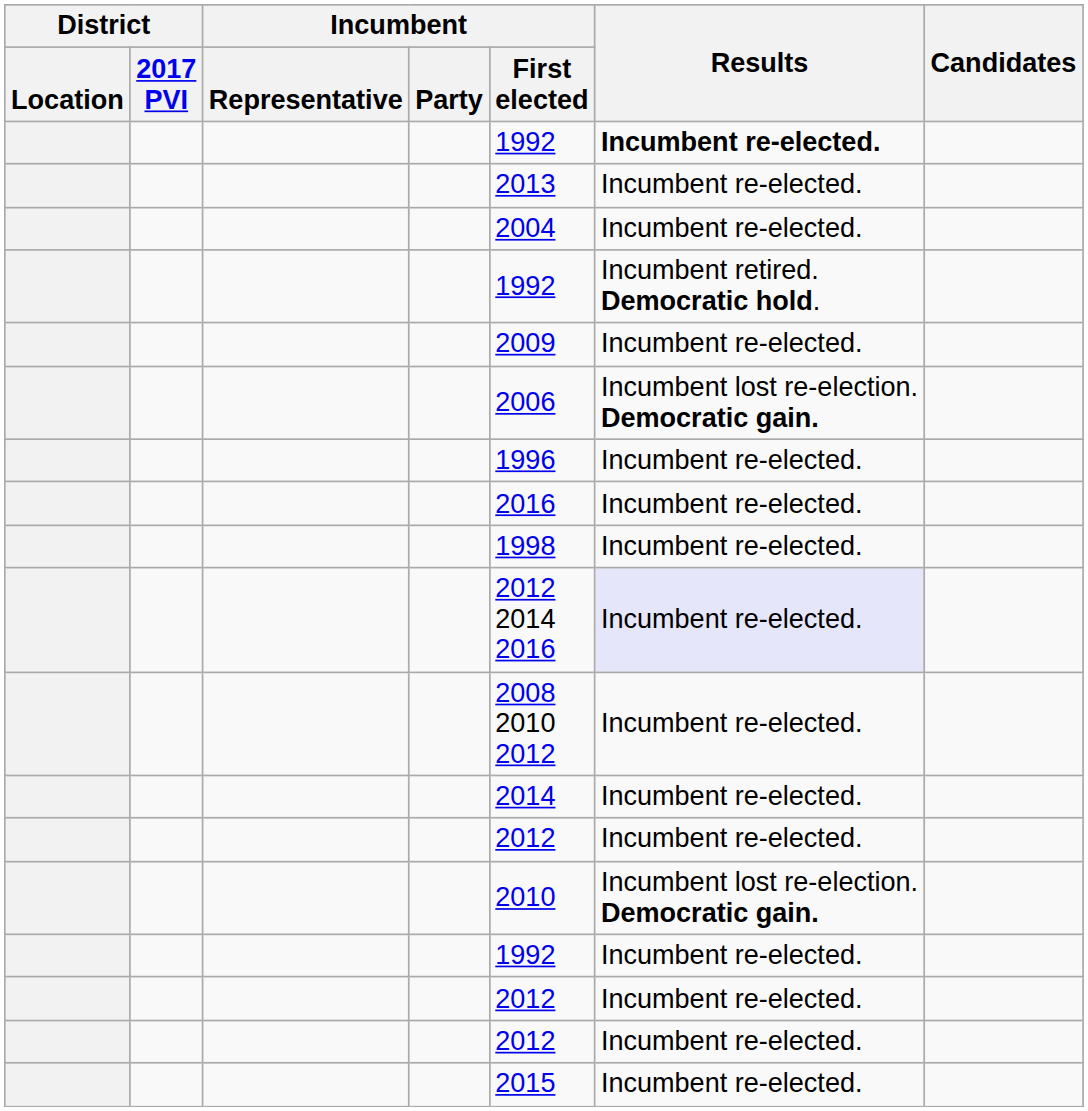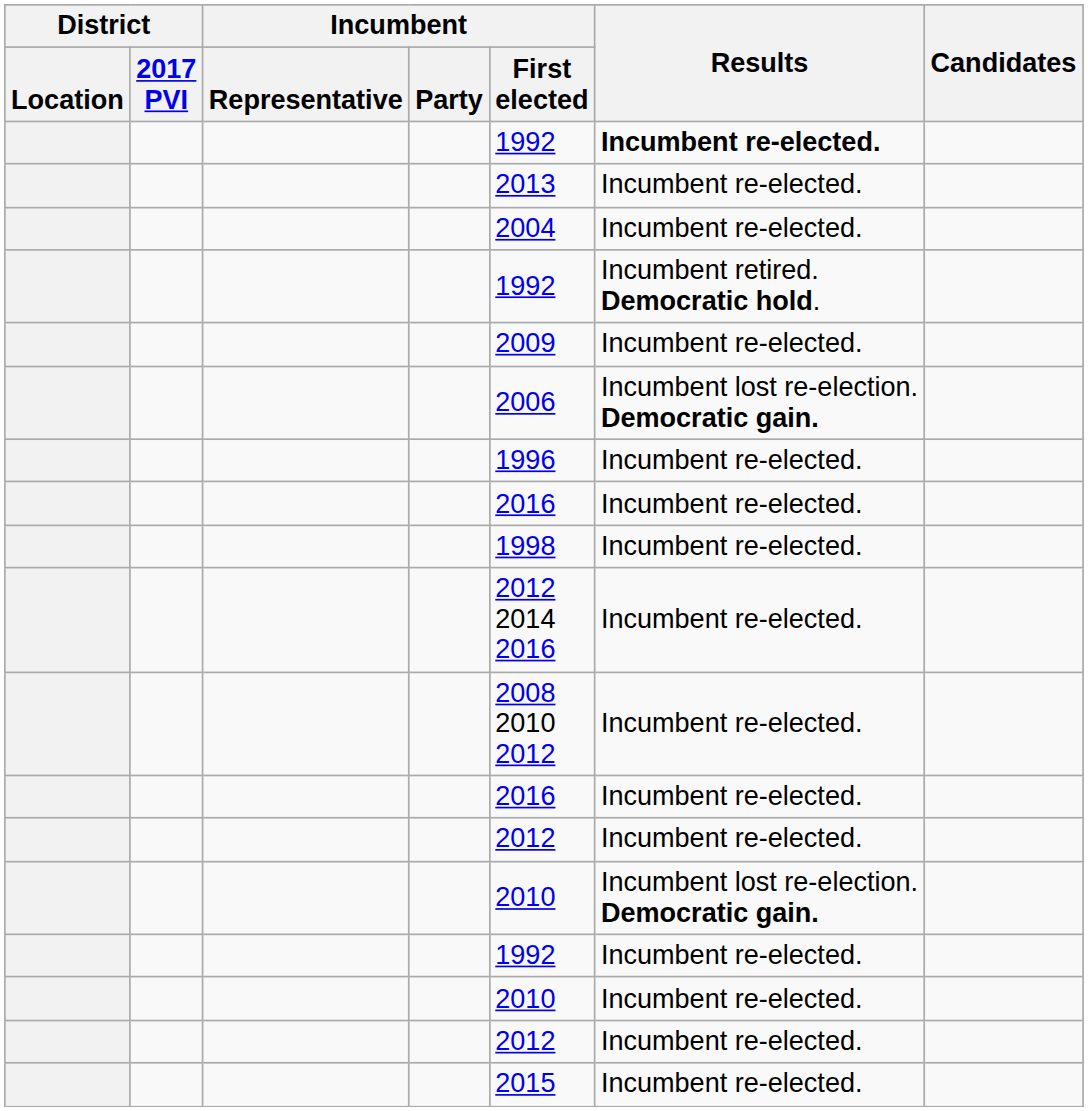(732, 619) lavender background -> (732, 619) no background
(525, 796) 2014 -> (525, 796) 2016
(525, 998) 2012 -> (525, 998) 2010
